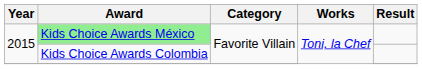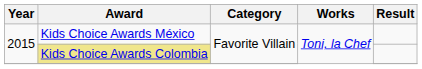(118, 34) lightgreen background -> (118, 34) no background
(124, 53) no background -> (124, 53) khaki background
